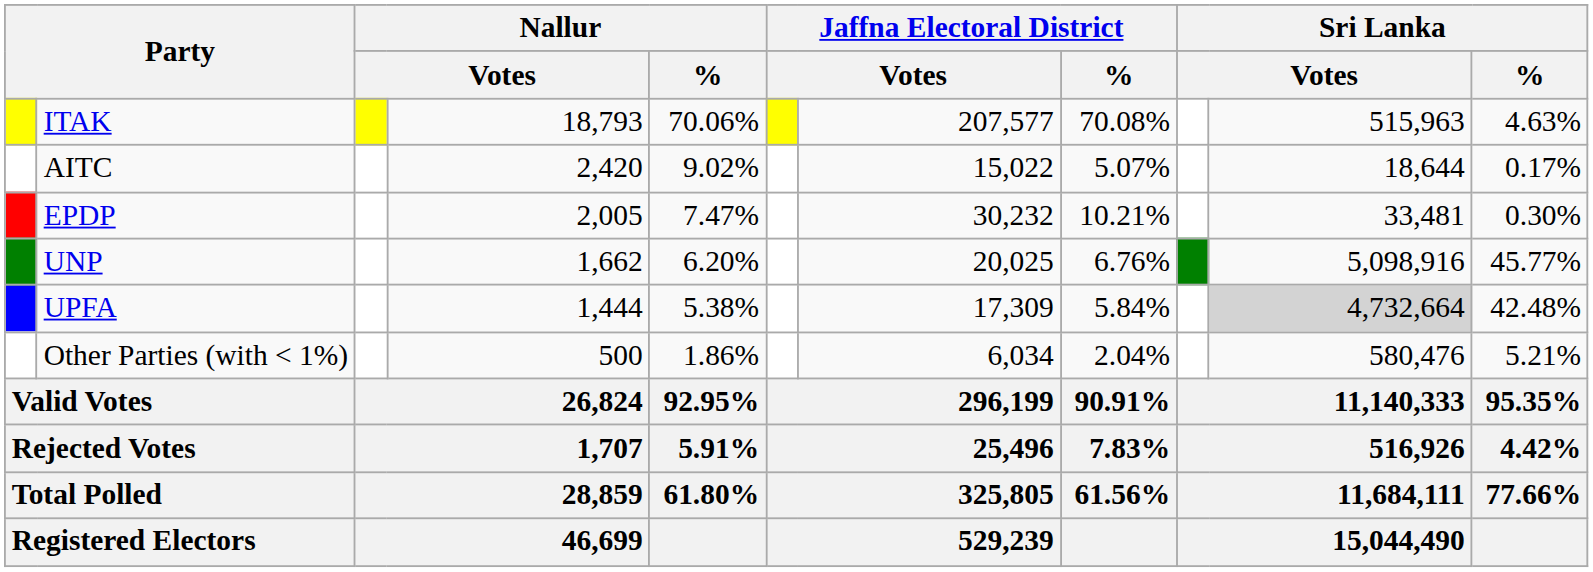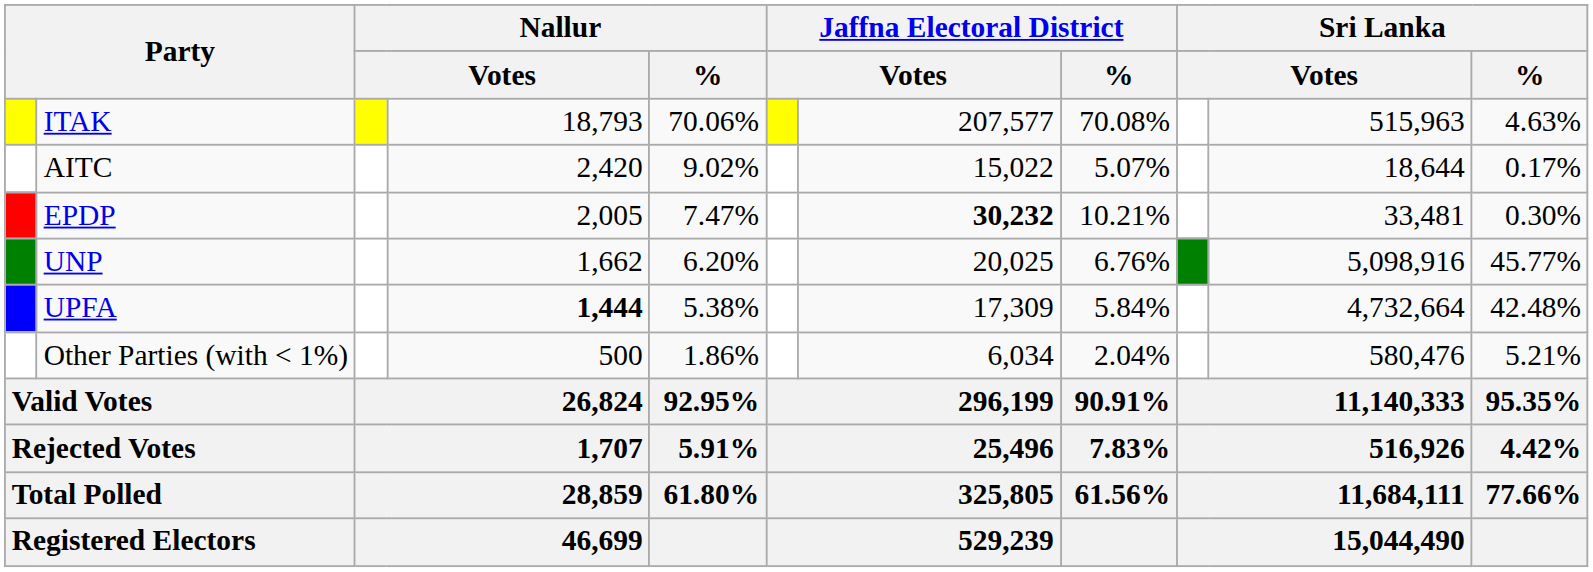(1013, 214) normal -> (1013, 214) bold
(610, 307) normal -> (610, 307) bold
(1406, 307) lightgrey background -> (1406, 307) no background
